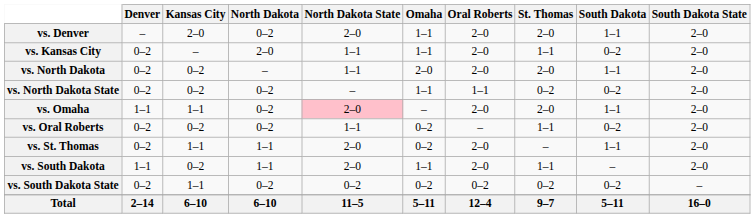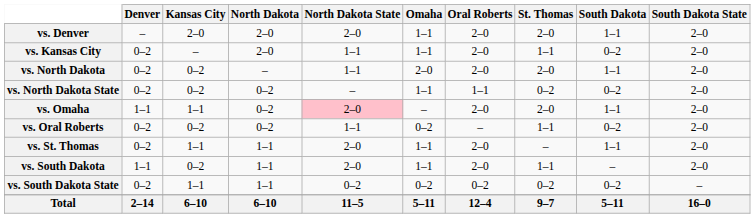(265, 33) 0–2 -> (265, 33) 2–0
(424, 147) 0–2 -> (424, 147) 1–1
(265, 185) 0–2 -> (265, 185) 1–1
